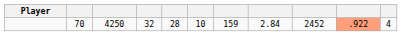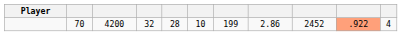(114, 24) 4250 -> (114, 24) 4200
(231, 24) 159 -> (231, 24) 199
(270, 24) 2.84 -> (270, 24) 2.86
